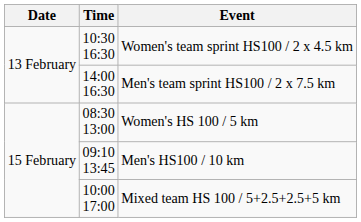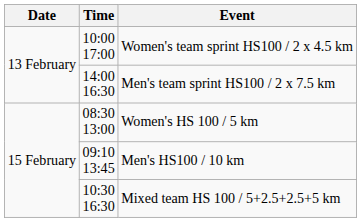(99, 45) 10:30 16:30 -> (99, 45) 10:00 17:00
(99, 198) 10:00 17:00 -> (99, 198) 10:30 16:30
